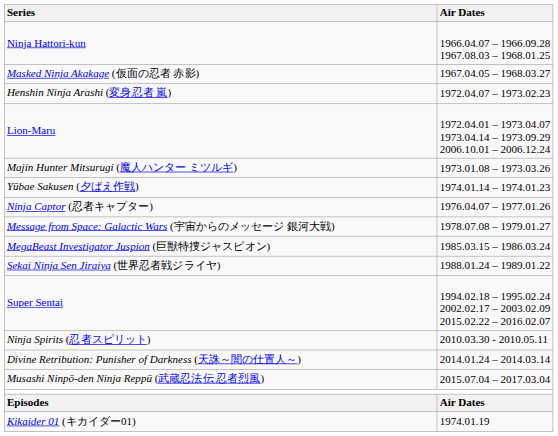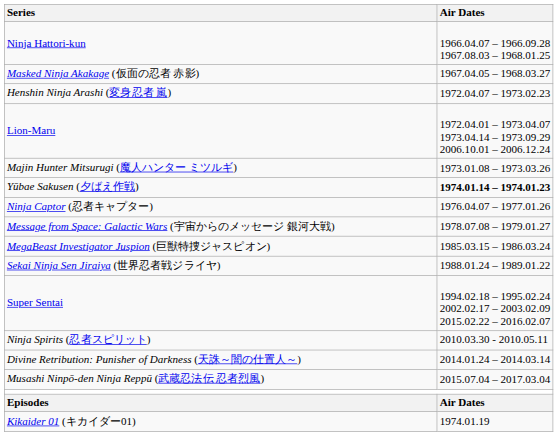(495, 187) normal -> (495, 187) bold
